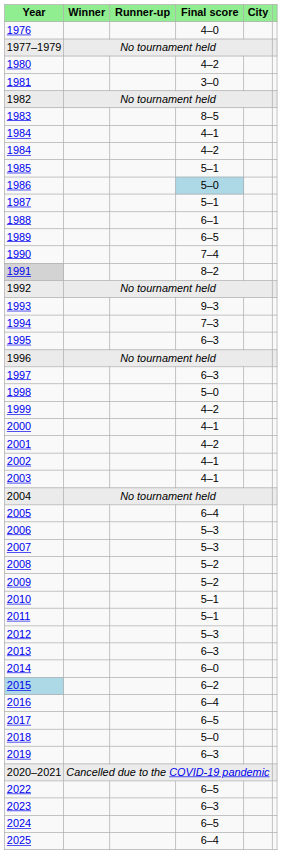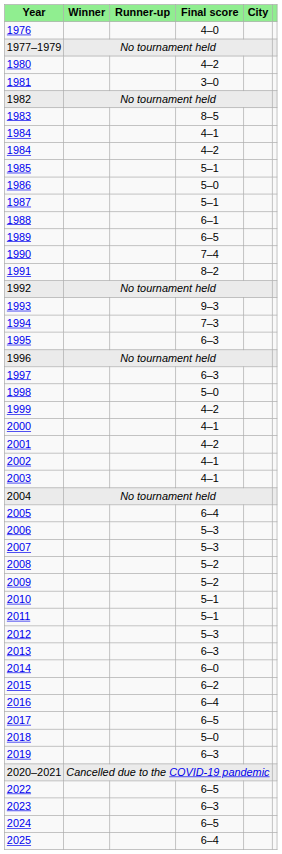(210, 185) lightblue background -> (210, 185) no background
(19, 271) lightgrey background -> (19, 271) no background
(19, 686) lightblue background -> (19, 686) no background
